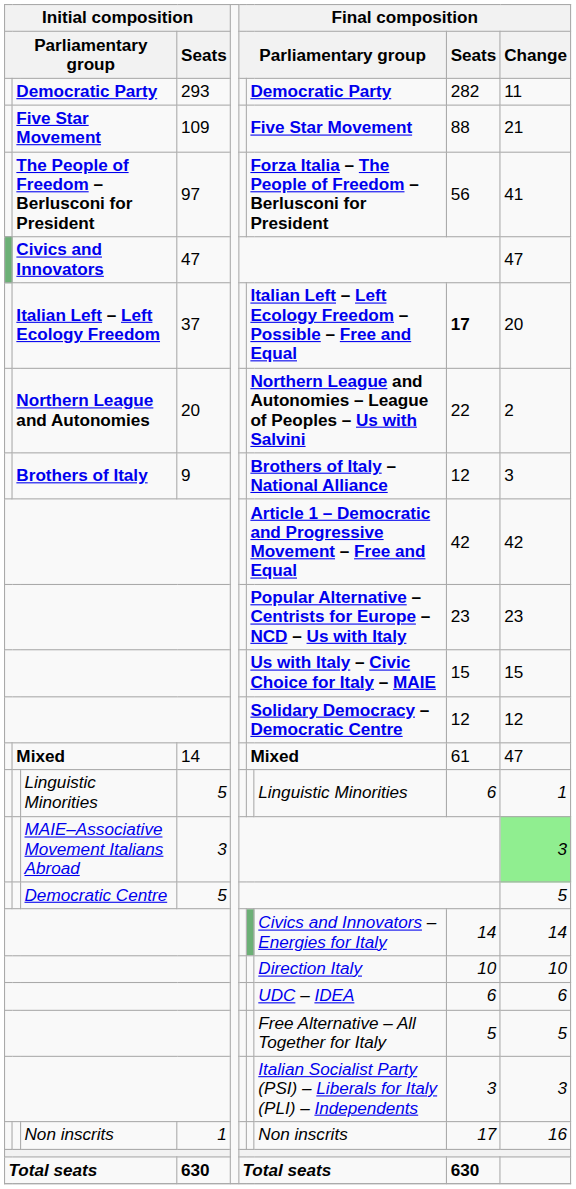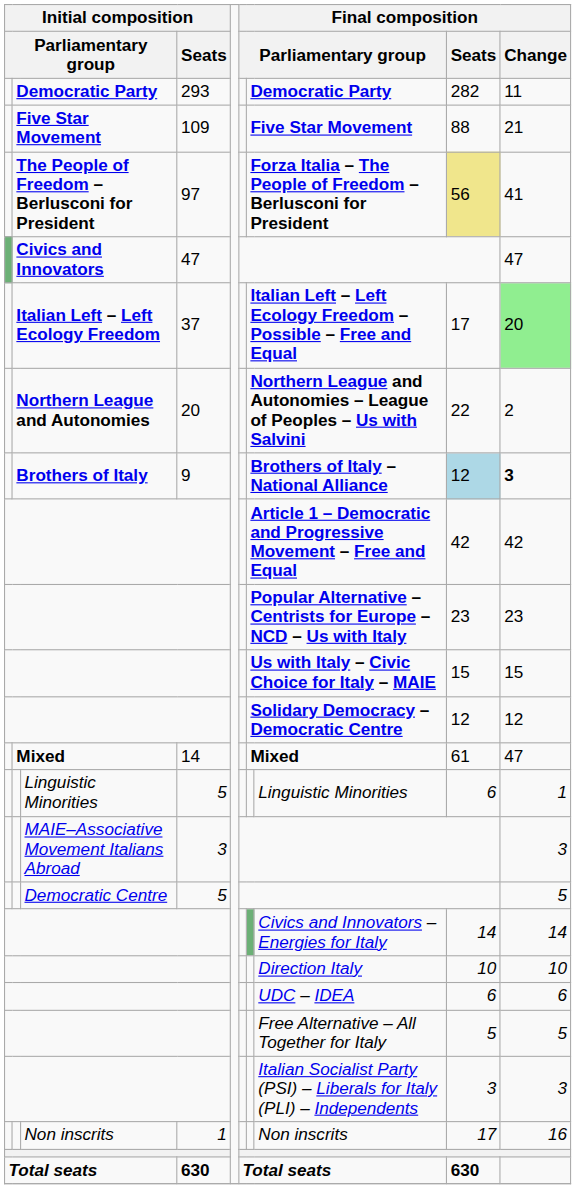(460, 194) no background -> (460, 194) khaki background
(460, 325) bold -> (460, 325) normal
(514, 325) no background -> (514, 325) lightgreen background
(460, 476) no background -> (460, 476) lightblue background
(509, 476) normal -> (509, 476) bold
(562, 849) lightgreen background -> (562, 849) no background
